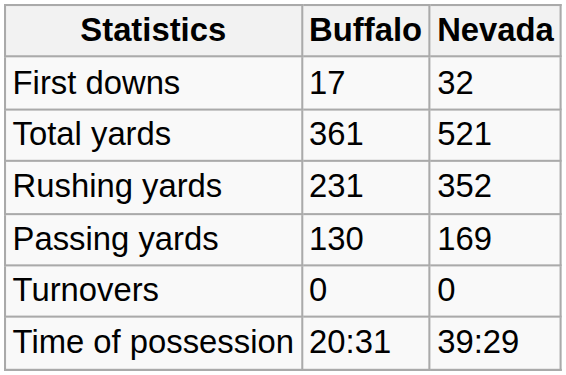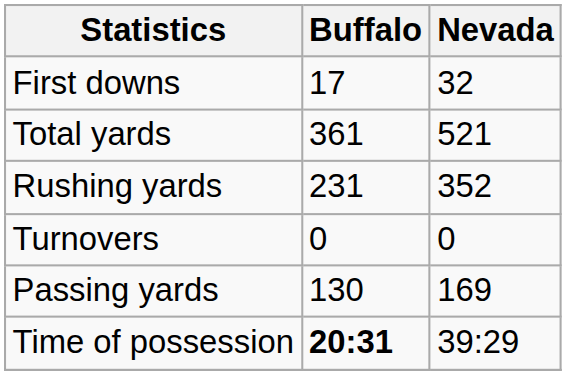rows swapped: (116, 238) <-> (86, 290)
(350, 342) normal -> (351, 342) bold
